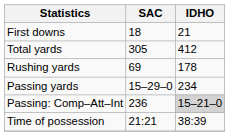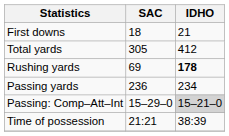(187, 67) normal -> (187, 67) bold
(151, 85) 15–29–0 -> (138, 85) 236
(138, 103) 236 -> (151, 103) 15–29–0
